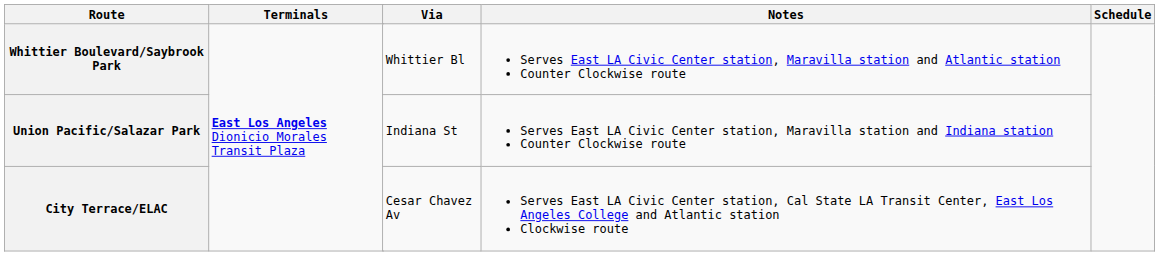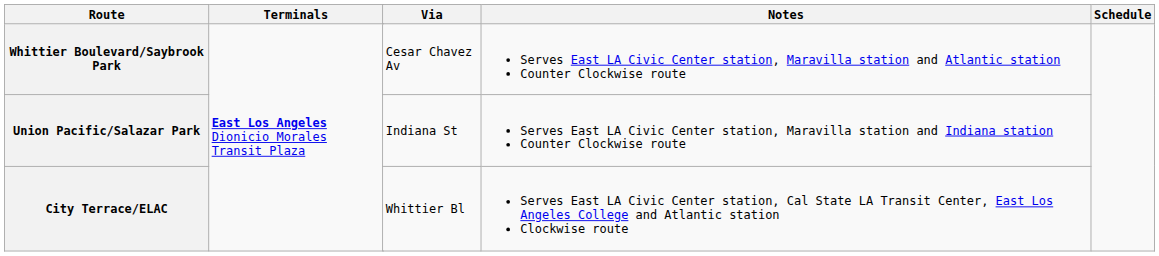(425, 59) Whittier Bl -> (429, 59) Cesar Chavez Av
(429, 208) Cesar Chavez Av -> (425, 208) Whittier Bl
